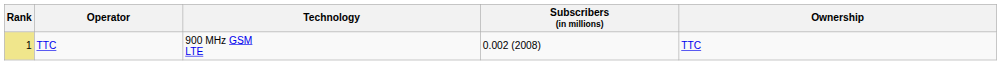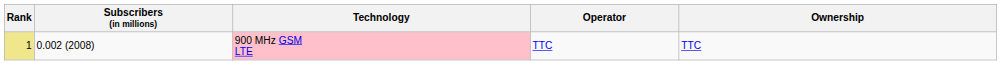columns swapped: (108, 18) <-> (580, 18)
(219, 46) no background -> (268, 46) pink background
